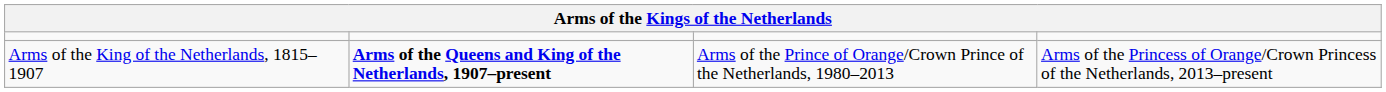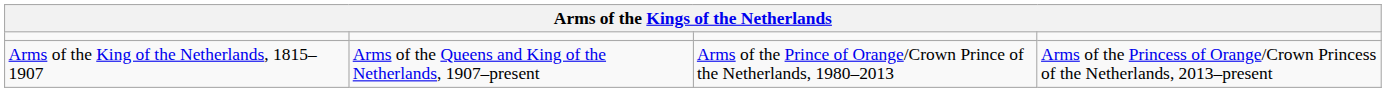(487, 63) bold -> (479, 63) normal
